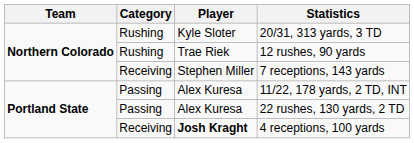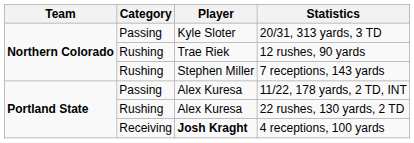(141, 33) Rushing -> (141, 33) Passing
(146, 71) Receiving -> (141, 71) Rushing
(141, 109) Passing -> (141, 109) Rushing
